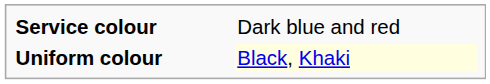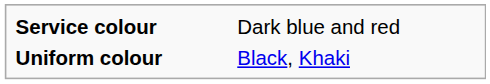(294, 57) lightyellow background -> (294, 57) no background
